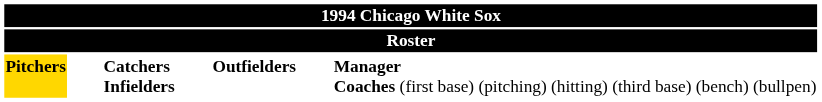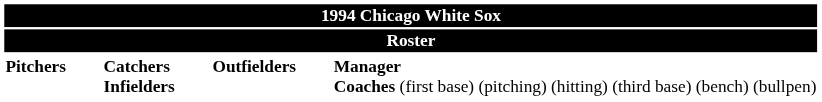(36, 65) gold background -> (36, 65) no background
